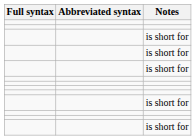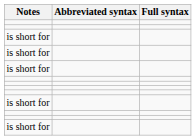columns swapped: (30, 12) <-> (167, 12)
